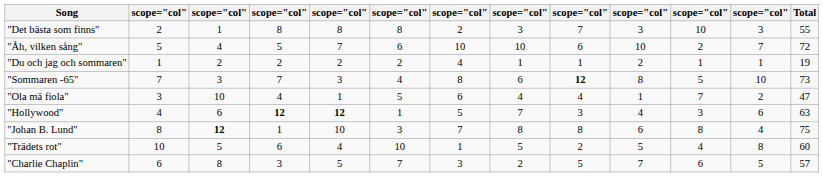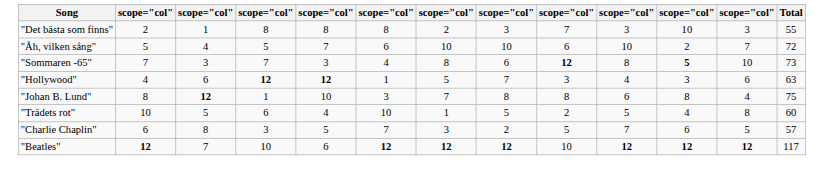- row: (67, 63)
(701, 79) normal -> (687, 63) bold
- row: (38, 96)
+ row: (41, 146)
